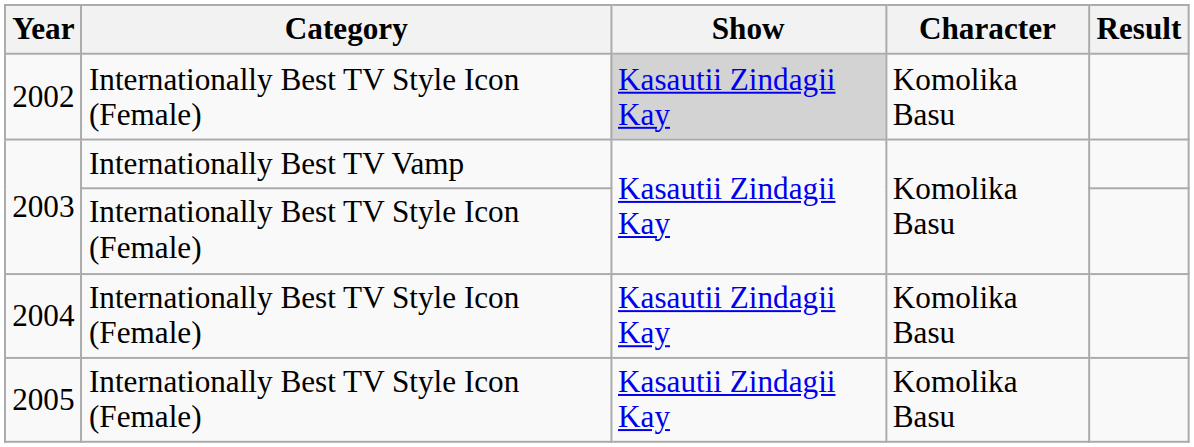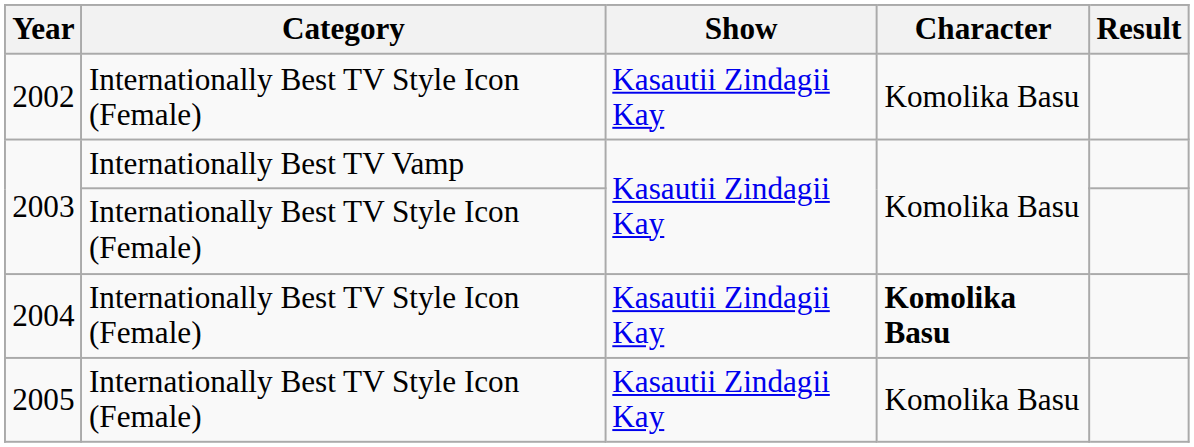(727, 96) lightgrey background -> (721, 96) no background
(955, 314) normal -> (950, 314) bold
